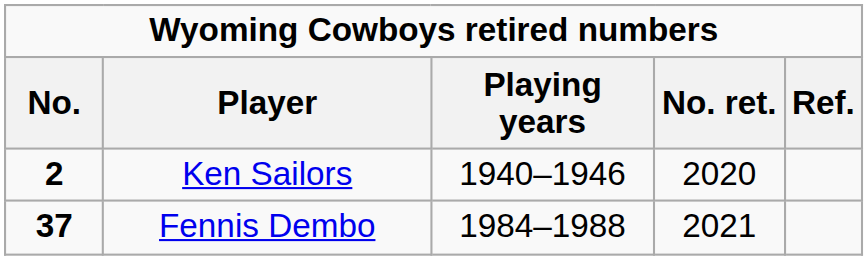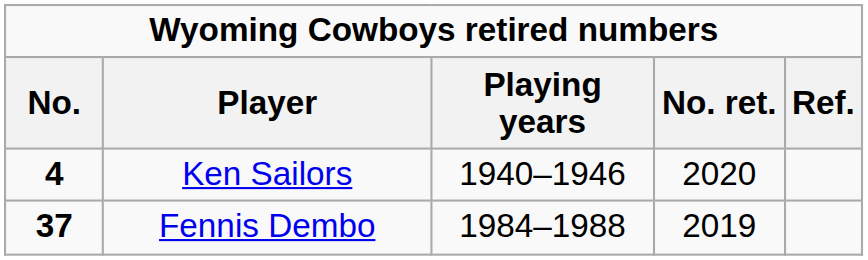(54, 173) 2 -> (54, 173) 4
(719, 226) 2021 -> (719, 226) 2019
